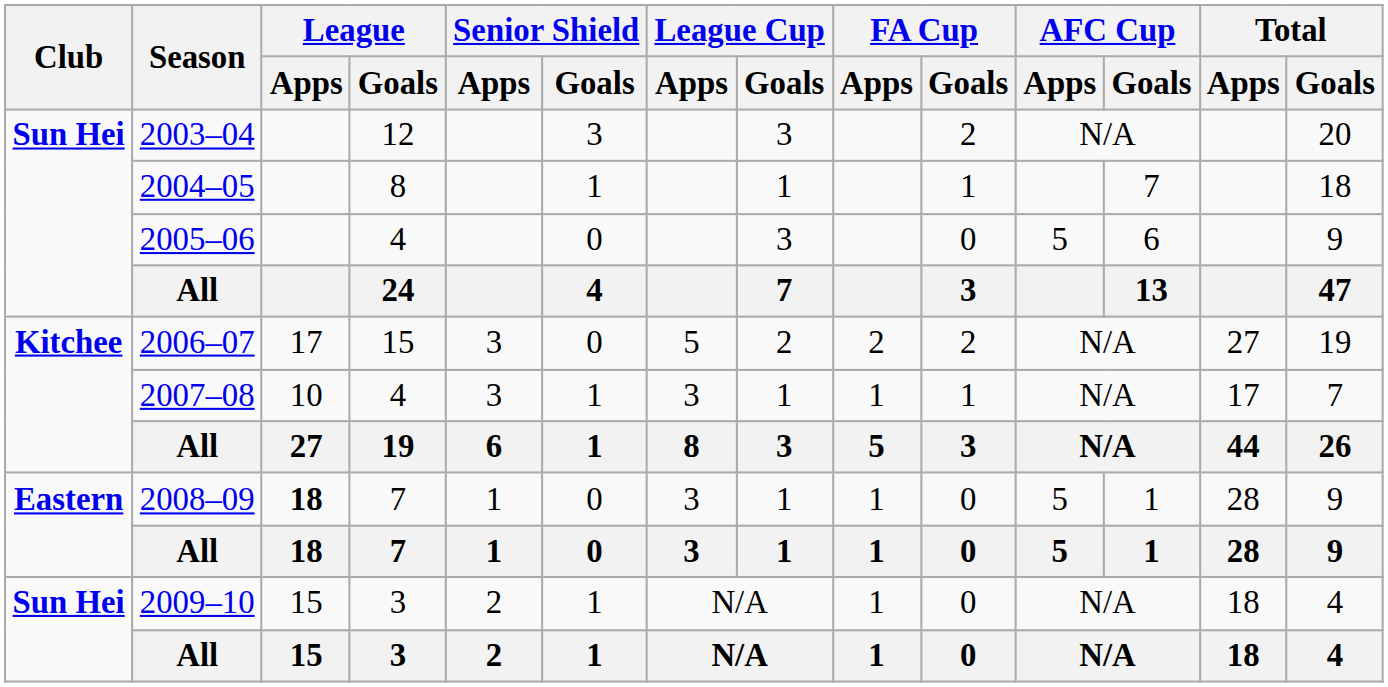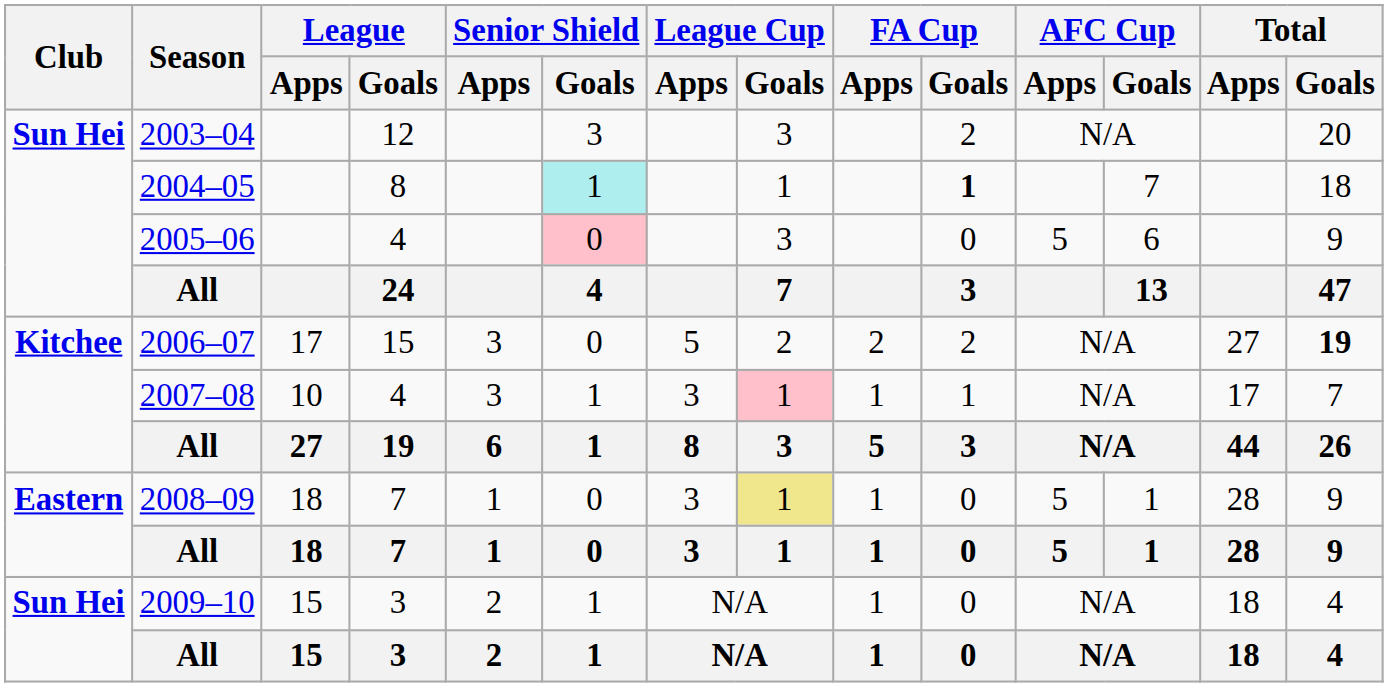(595, 186) no background -> (595, 186) paleturquoise background
(968, 186) normal -> (968, 186) bold
(595, 238) no background -> (595, 238) pink background
(1335, 342) normal -> (1335, 342) bold
(784, 394) no background -> (784, 394) pink background
(306, 498) bold -> (306, 498) normal
(784, 498) no background -> (784, 498) khaki background
